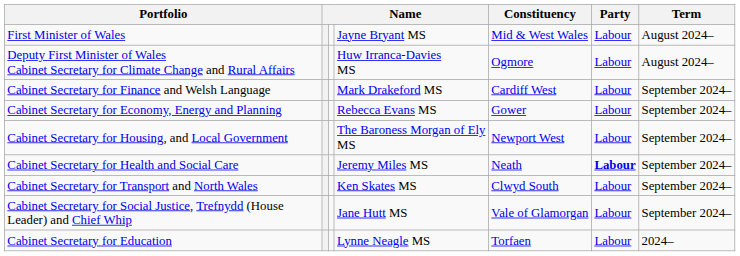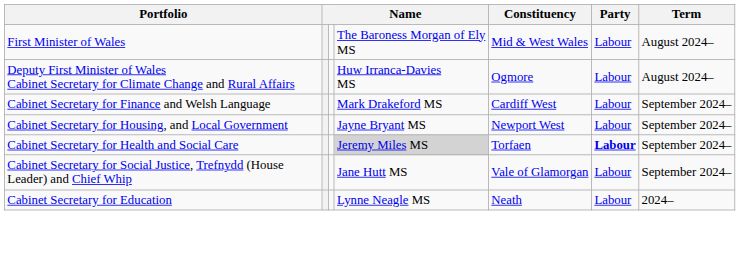(381, 34) Jayne Bryant MS -> (411, 42) The Baroness Morgan of Ely MS
- row: (145, 110)
(411, 137) The Baroness Morgan of Ely MS -> (381, 124) Jayne Bryant MS
(383, 165) no background -> (383, 144) lightgrey background
(507, 165) Neath -> (511, 144) Torfaen
- row: (133, 185)
(511, 240) Torfaen -> (507, 199) Neath
